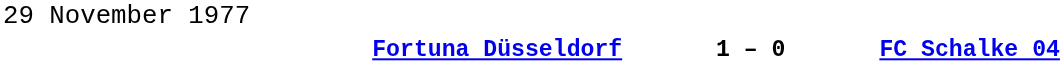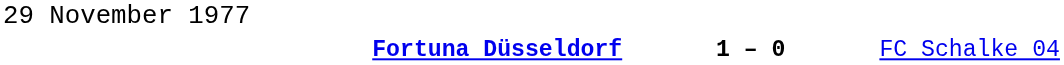(970, 50) bold -> (970, 50) normal
